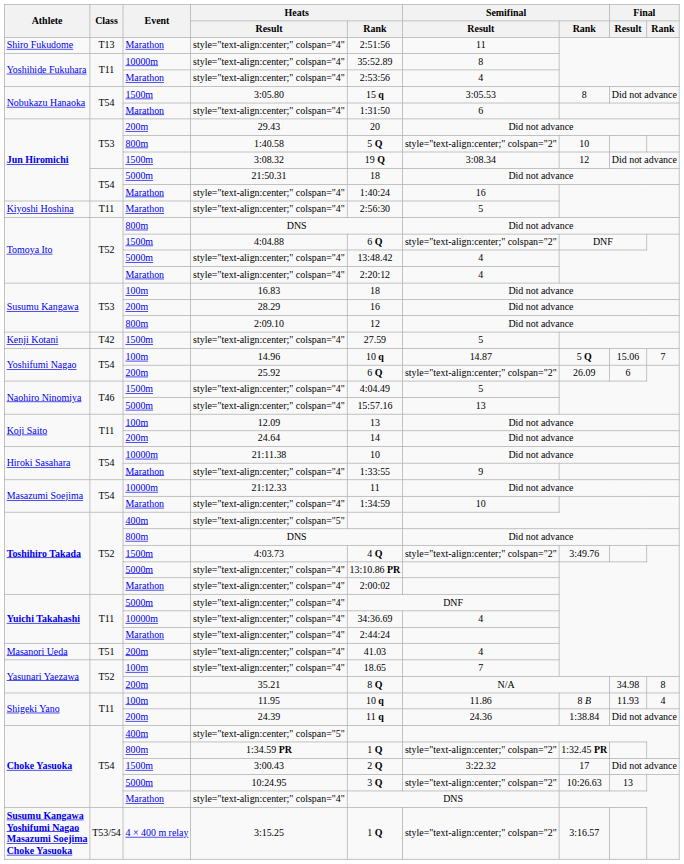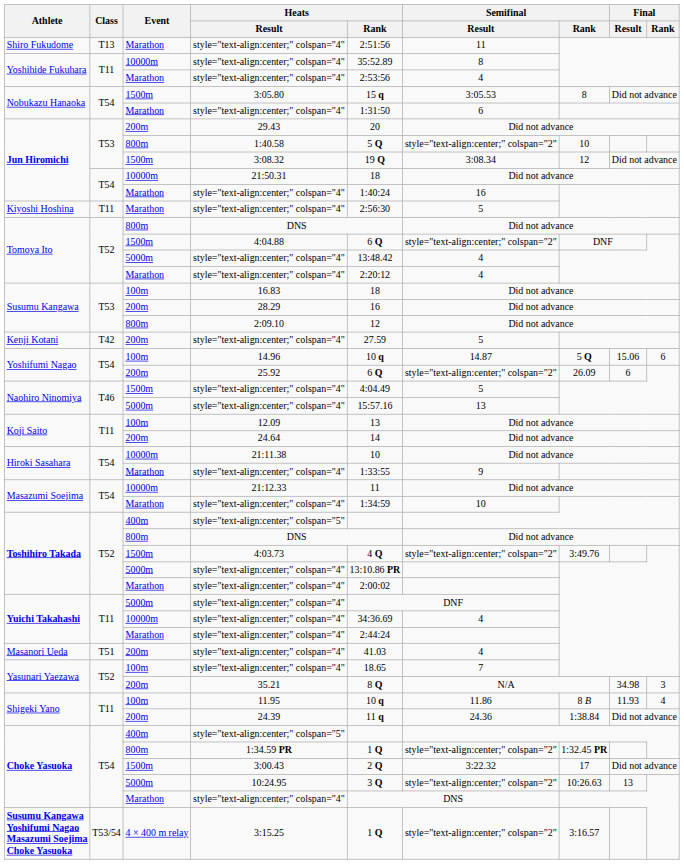(139, 176) 5000m -> (142, 176) 10000m
(139, 340) 1500m -> (137, 340) 200m
(663, 357) 7 -> (663, 357) 6
(663, 684) 8 -> (663, 684) 3
